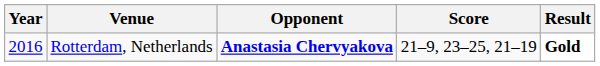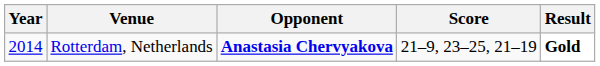(26, 46) 2016 -> (26, 46) 2014
